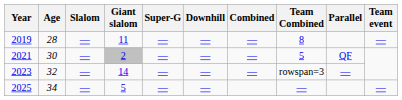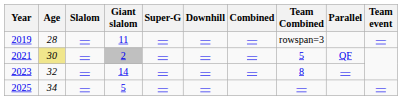(301, 39) 8 -> (302, 39) rowspan=3
(52, 55) no background -> (52, 55) khaki background
(302, 71) rowspan=3 -> (301, 71) 8
